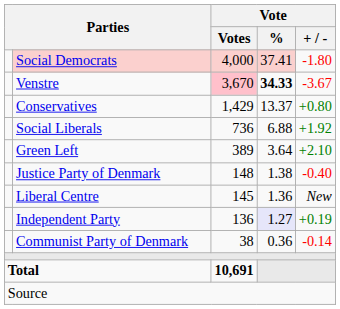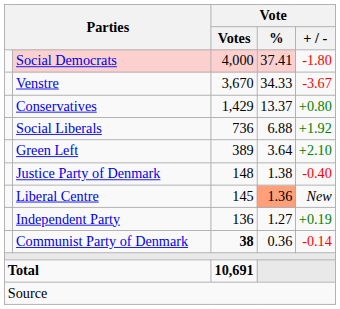(238, 83) pink background -> (238, 83) no background
(276, 83) bold -> (276, 83) normal
(280, 196) no background -> (280, 196) lightsalmon background
(280, 219) lavender background -> (280, 219) no background
(247, 241) normal -> (247, 241) bold
